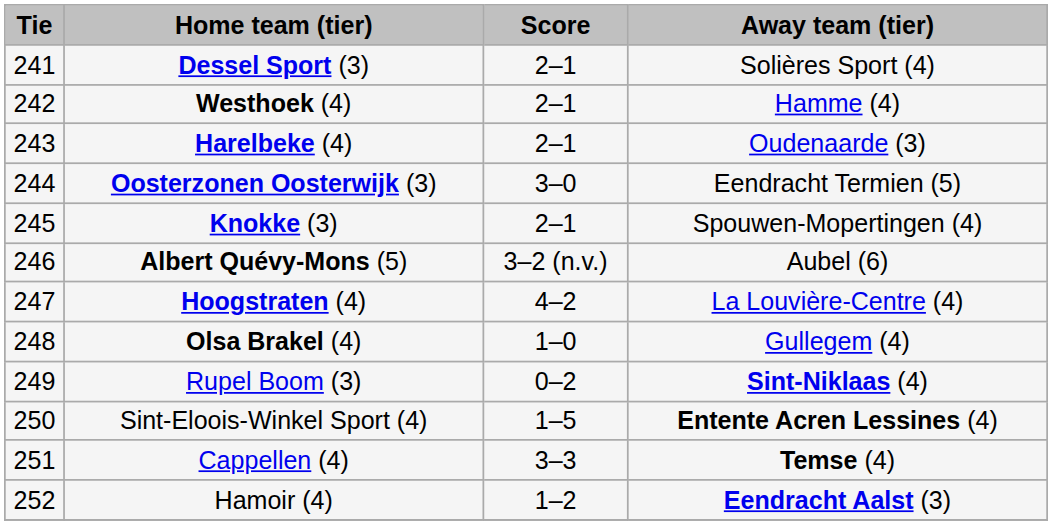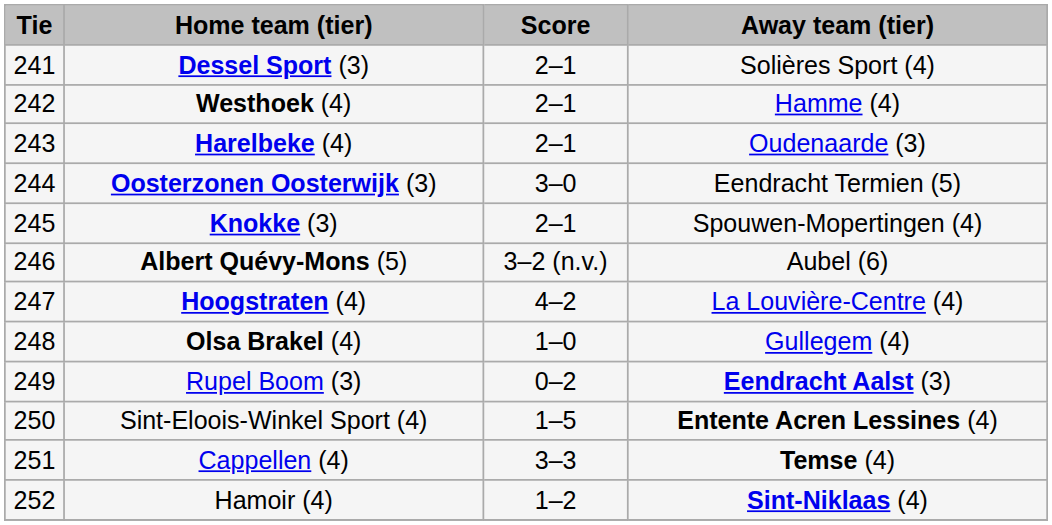(837, 381) Sint-Niklaas (4) -> (837, 381) Eendracht Aalst (3)
(837, 500) Eendracht Aalst (3) -> (837, 500) Sint-Niklaas (4)
